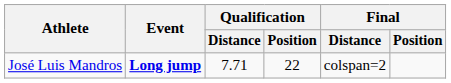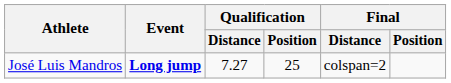(234, 65) 7.71 -> (234, 65) 7.27
(292, 65) 22 -> (292, 65) 25
